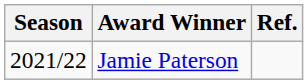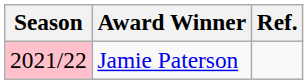(48, 60) no background -> (48, 60) pink background
